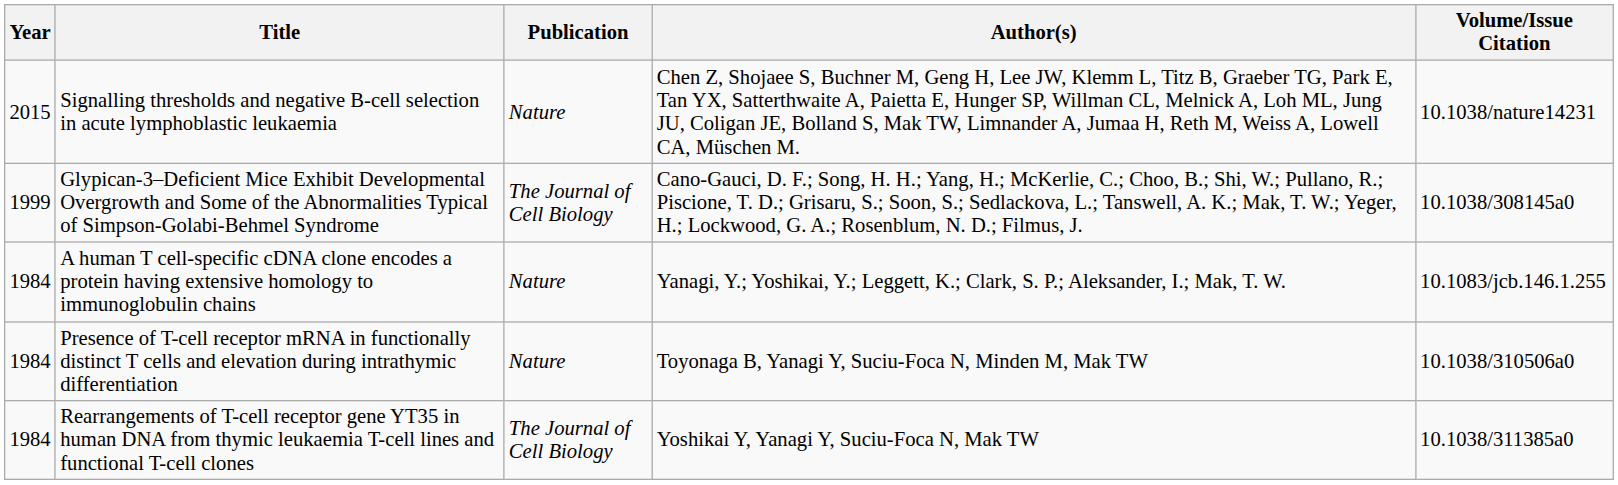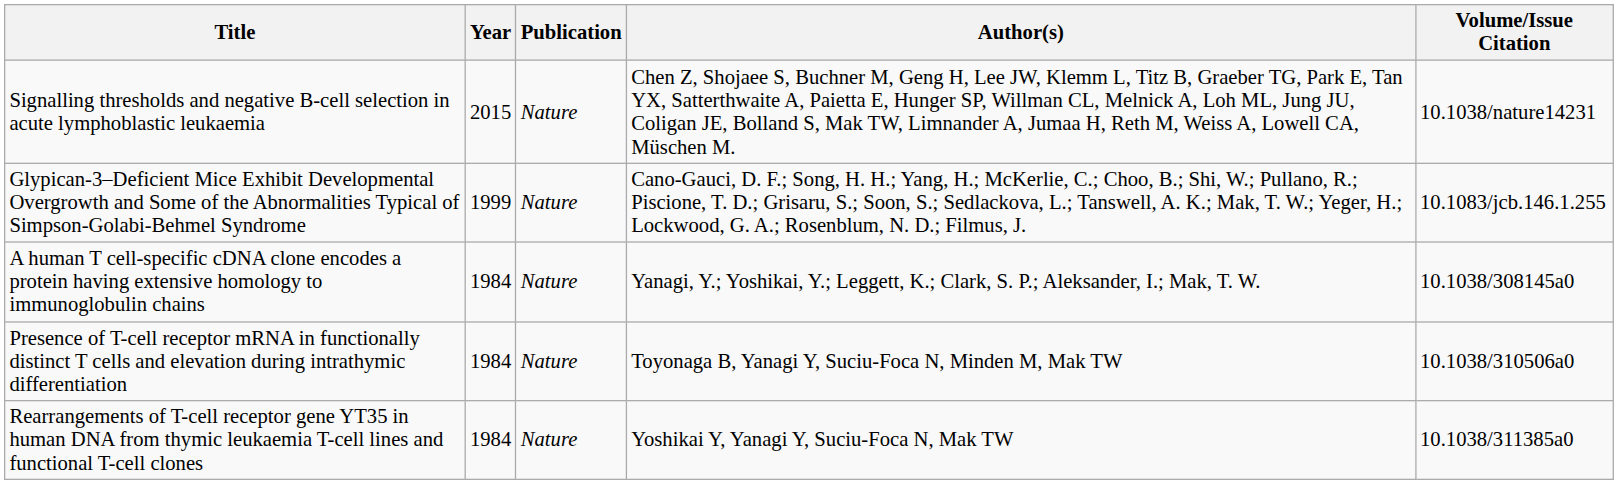columns swapped: (30, 32) <-> (280, 32)
(570, 202) The Journal of Cell Biology -> (549, 202) Nature
(1497, 202) 10.1038/308145a0 -> (1513, 202) 10.1083/jcb.146.1.255
(1513, 281) 10.1083/jcb.146.1.255 -> (1497, 281) 10.1038/308145a0
(570, 439) The Journal of Cell Biology -> (549, 439) Nature
